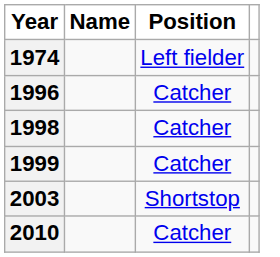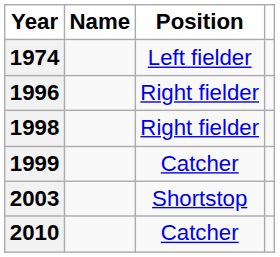(192, 92) Catcher -> (200, 92) Right fielder
(192, 127) Catcher -> (200, 127) Right fielder
